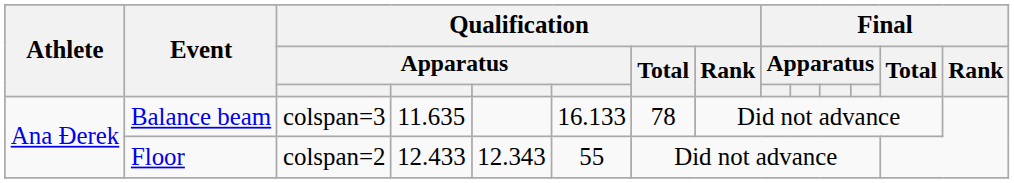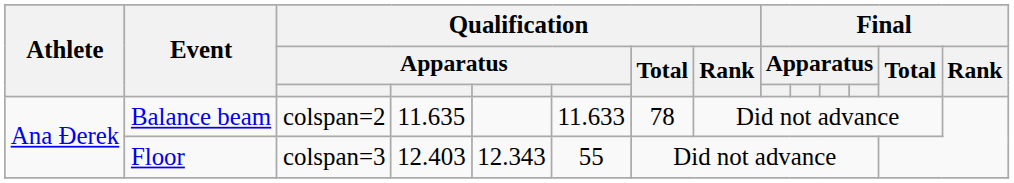(334, 116) colspan=3 -> (334, 116) colspan=2
(592, 116) 16.133 -> (591, 116) 11.633
(334, 157) colspan=2 -> (334, 157) colspan=3
(431, 157) 12.433 -> (431, 157) 12.403
